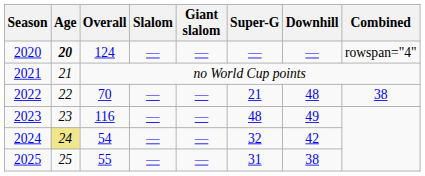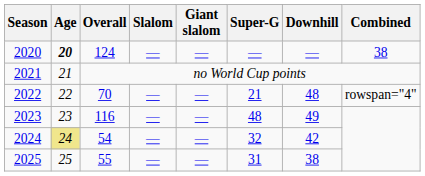(381, 52) rowspan="4" -> (381, 52) 38
(381, 95) 38 -> (381, 95) rowspan="4"
